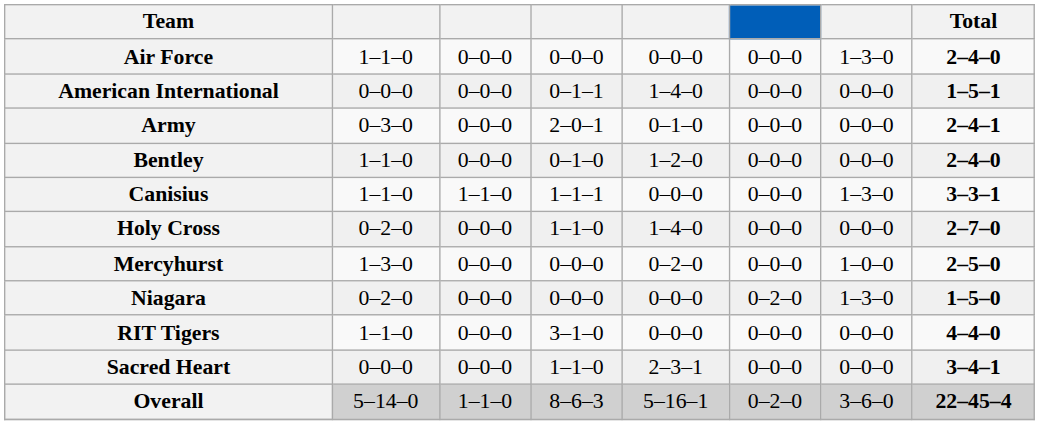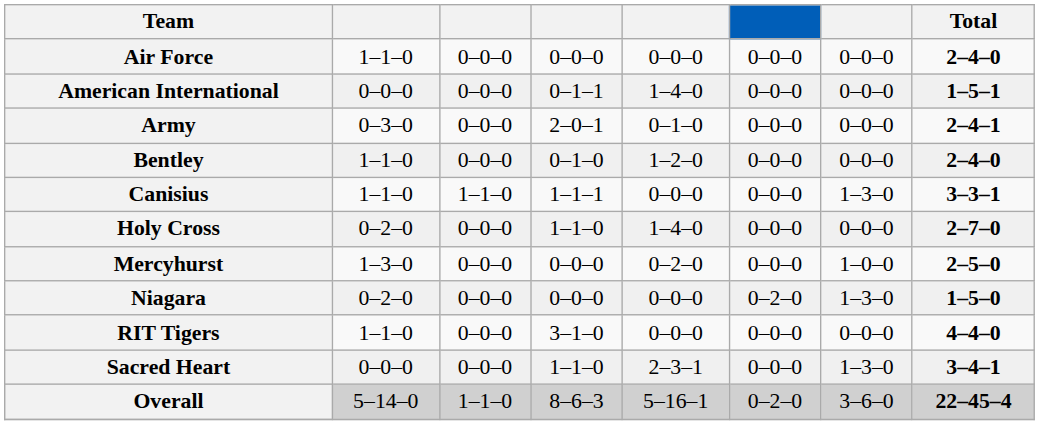(866, 56) 1–3–0 -> (866, 56) 0–0–0
(866, 366) 0–0–0 -> (866, 366) 1–3–0
